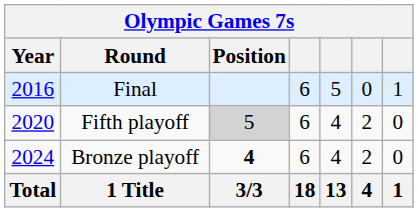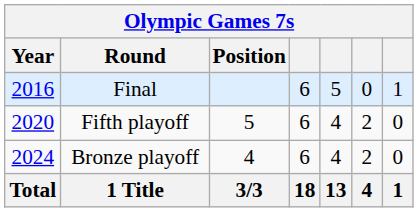(249, 122) lightgrey background -> (249, 122) no background
(249, 156) bold -> (249, 156) normal
